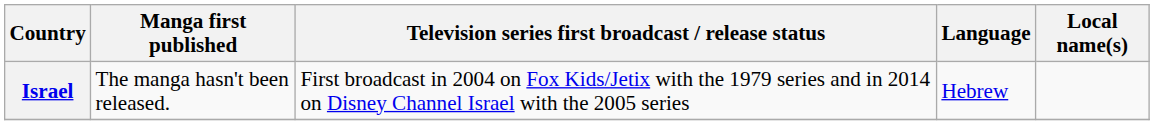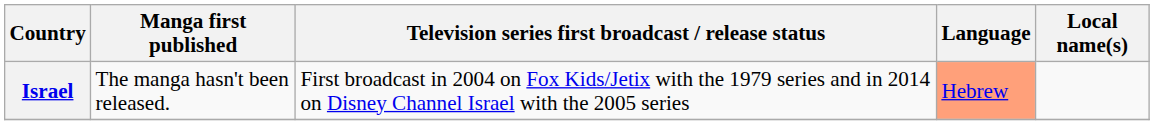(975, 90) no background -> (975, 90) lightsalmon background
